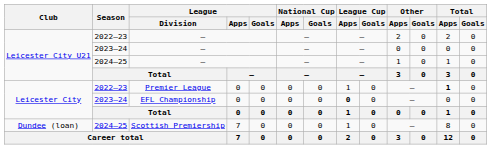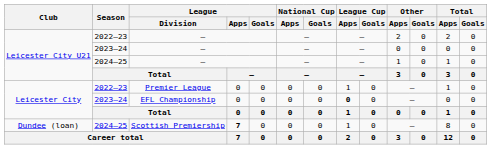(448, 87) bold -> (448, 87) normal
(238, 125) normal -> (238, 125) bold
